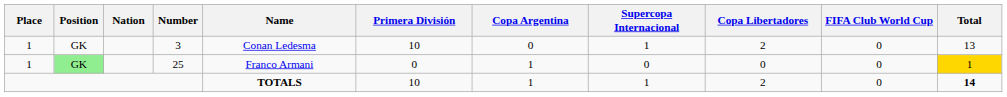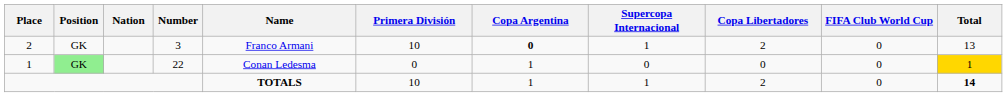(29, 45) 1 -> (29, 45) 2
(279, 45) Conan Ledesma -> (279, 45) Franco Armani
(530, 45) normal -> (530, 45) bold
(178, 64) 25 -> (178, 64) 22
(279, 64) Franco Armani -> (279, 64) Conan Ledesma
